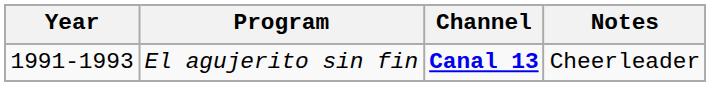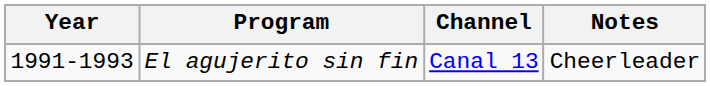(484, 62) bold -> (484, 62) normal
